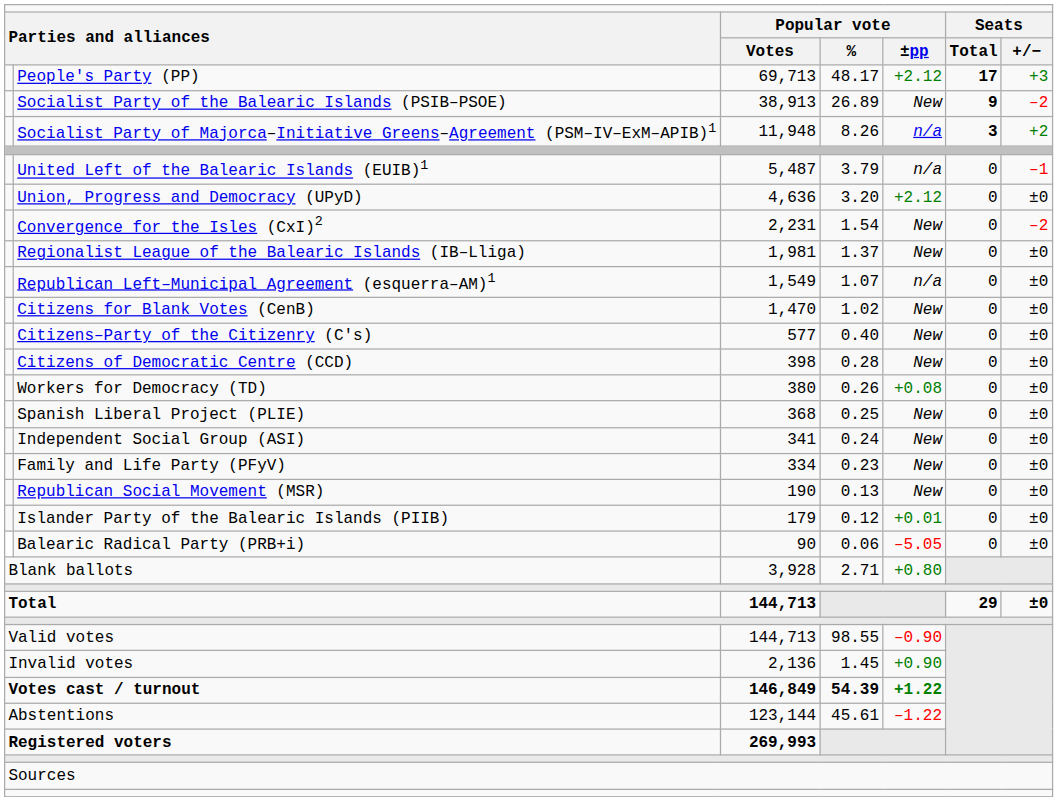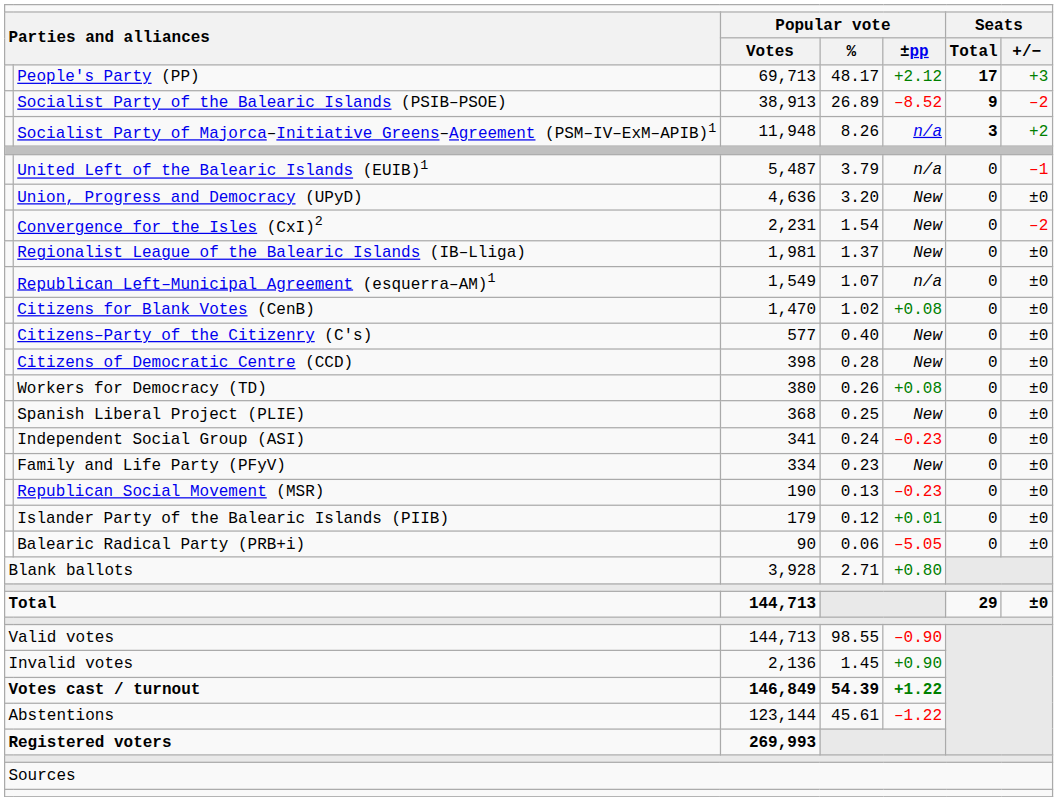(928, 103) New -> (918, 103) –8.52
(918, 197) +2.12 -> (928, 197) New
(928, 310) New -> (918, 310) +0.08
(928, 440) New -> (918, 440) –0.23
(928, 492) New -> (918, 492) –0.23
